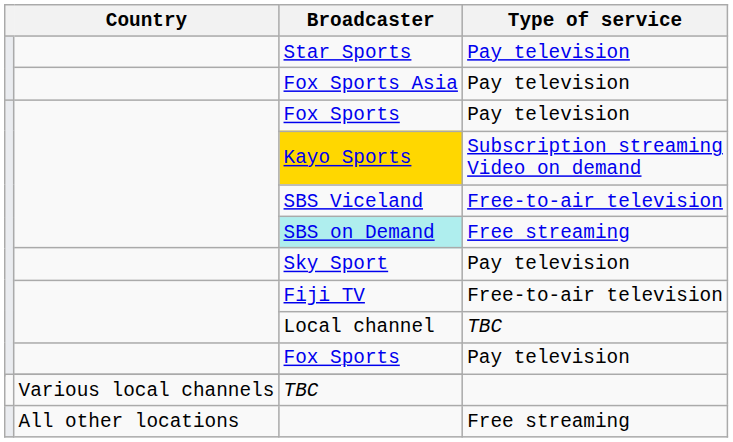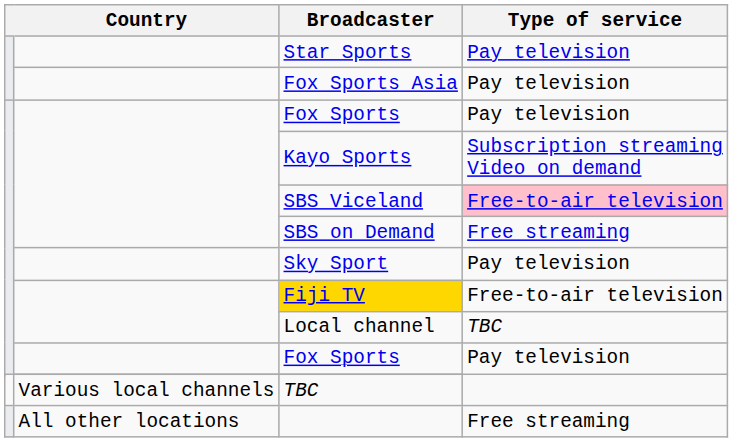(347, 158) gold background -> (347, 158) no background
(595, 201) no background -> (595, 201) pink background
(359, 232) paleturquoise background -> (359, 232) no background
(324, 295) no background -> (324, 295) gold background
